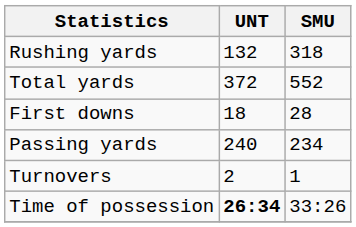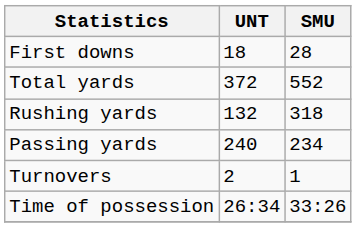rows swapped: (72, 114) <-> (83, 52)
(252, 207) bold -> (252, 207) normal
